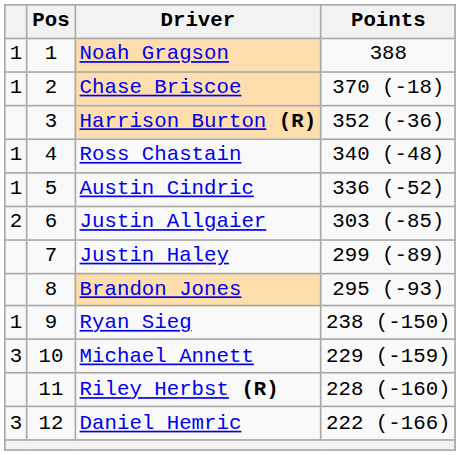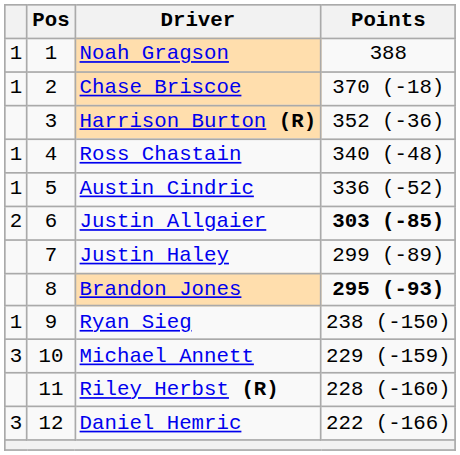(388, 223) normal -> (388, 223) bold
(388, 290) normal -> (388, 290) bold
